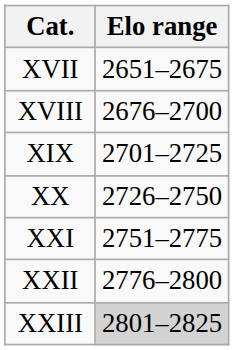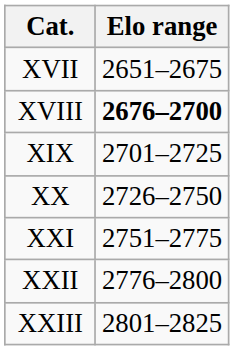(162, 111) normal -> (162, 111) bold
(162, 323) lightgrey background -> (162, 323) no background
